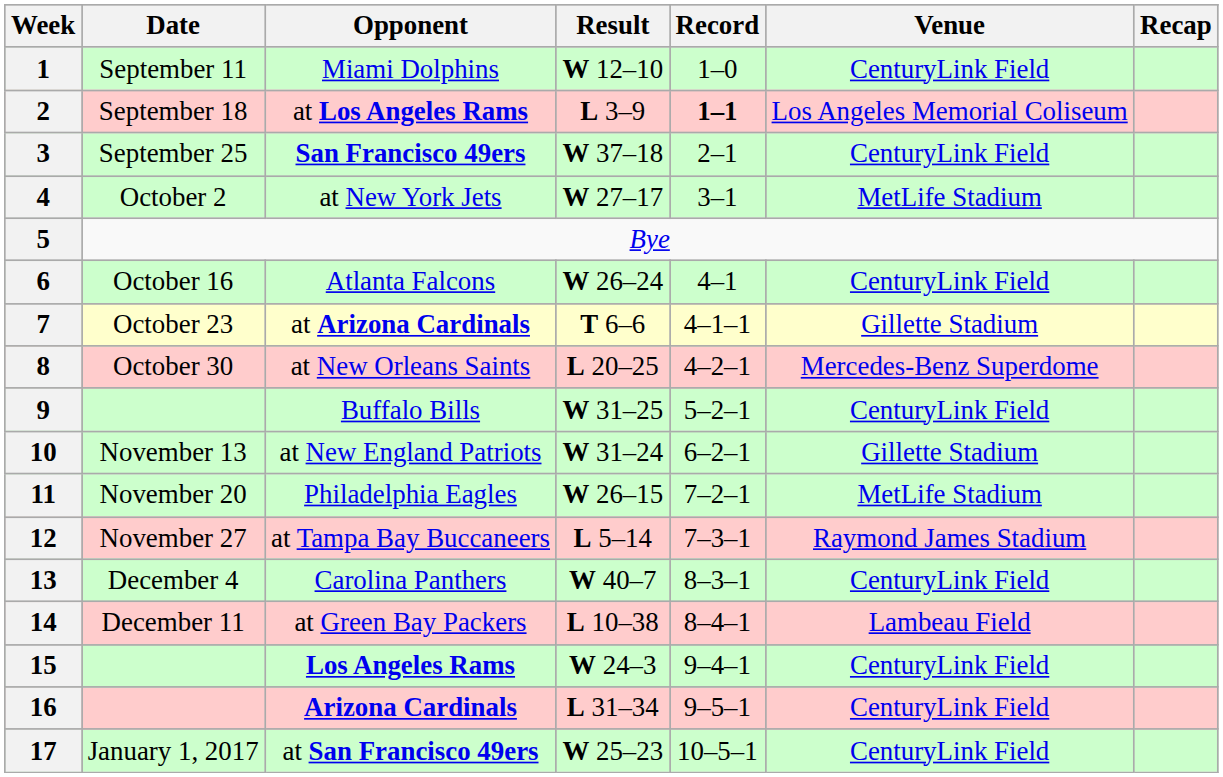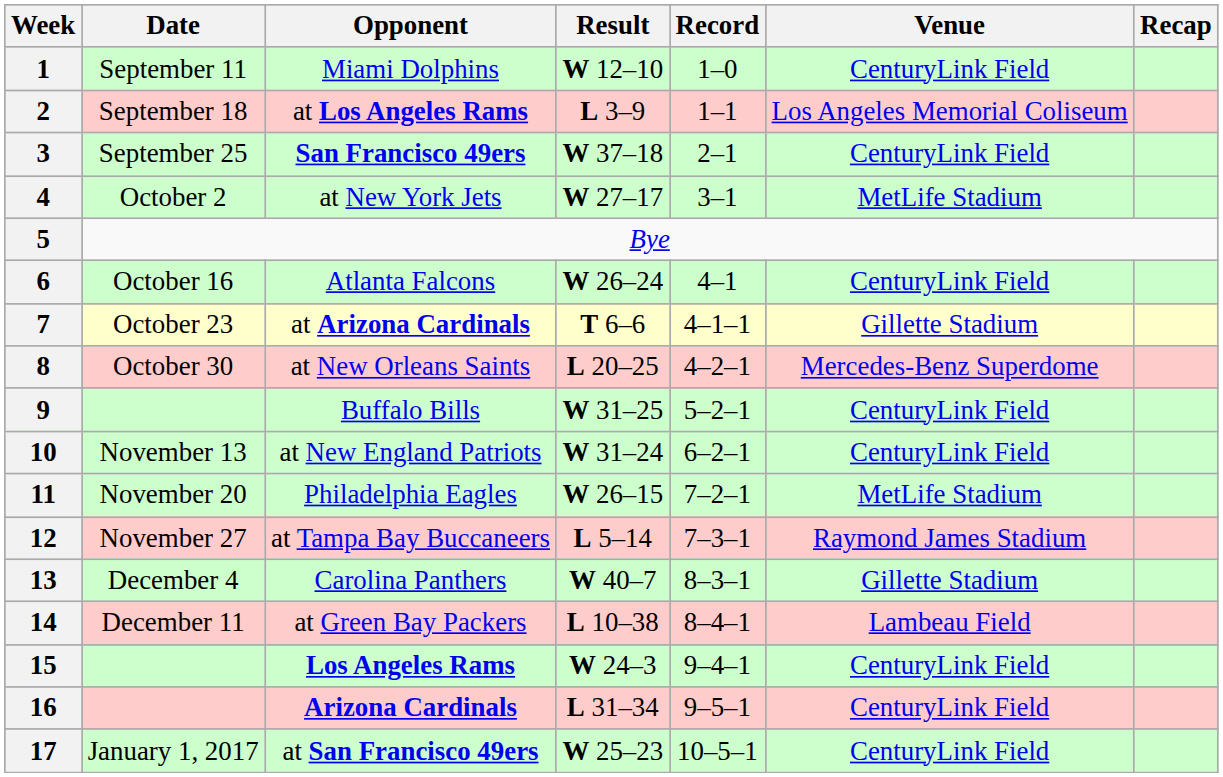(717, 111) bold -> (717, 111) normal
(950, 452) Gillette Stadium -> (950, 452) CenturyLink Field
(950, 580) CenturyLink Field -> (950, 580) Gillette Stadium
